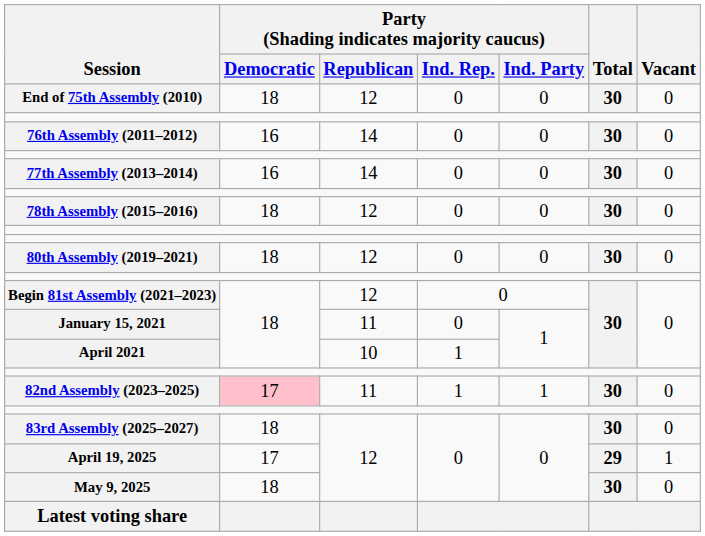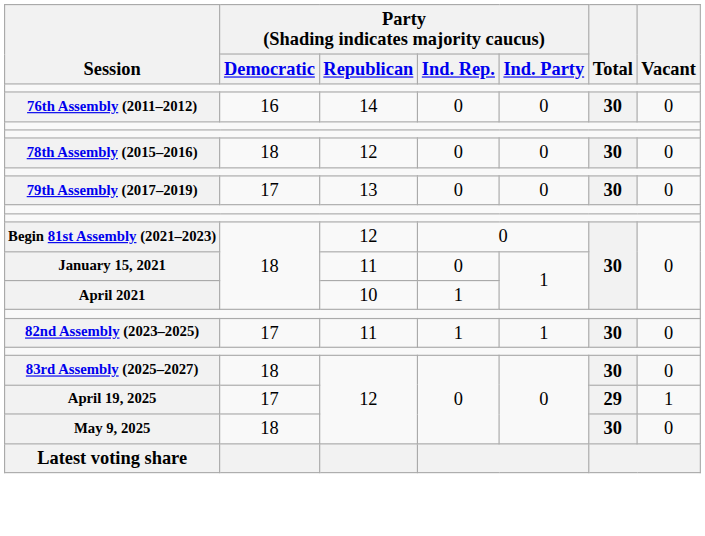- row: (112, 98)
- row: (112, 173)
+ row: (112, 190)
- row: (112, 257)
(269, 390) pink background -> (269, 332) no background
